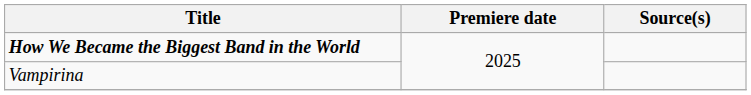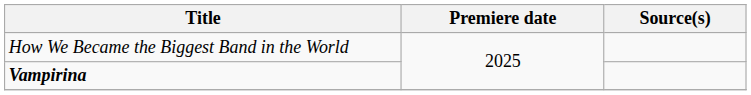(184, 47) bold -> (179, 47) normal
(46, 75) normal -> (48, 75) bold
